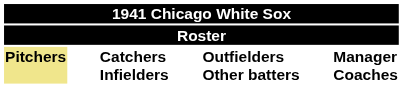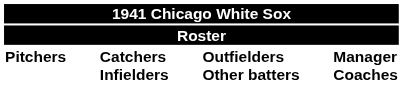(36, 57) khaki background -> (36, 57) no background
